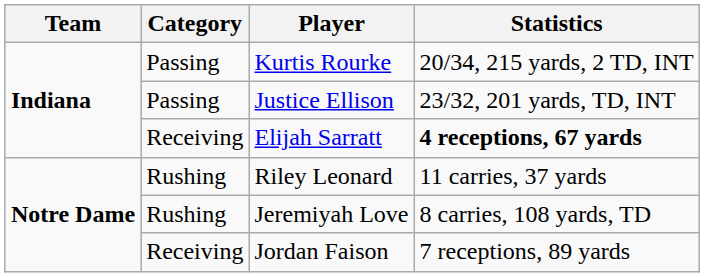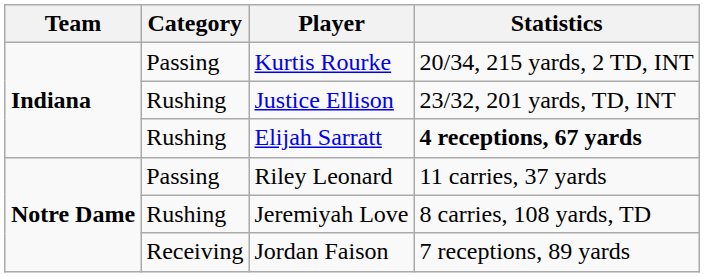(183, 99) Passing -> (186, 99) Rushing
(195, 137) Receiving -> (186, 137) Rushing
(186, 175) Rushing -> (183, 175) Passing
